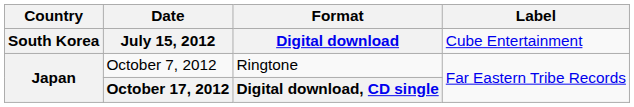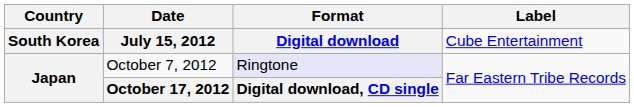(267, 65) no background -> (267, 65) lavender background
